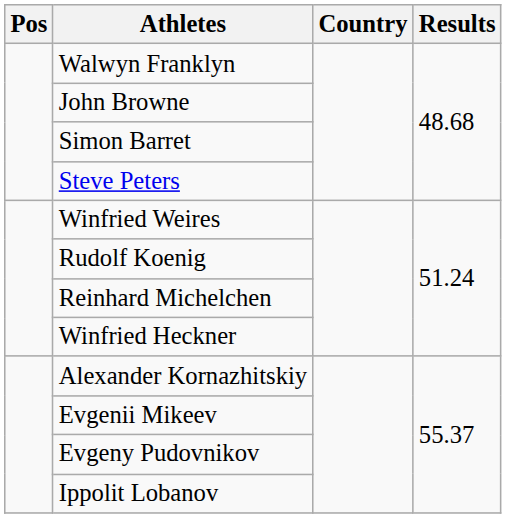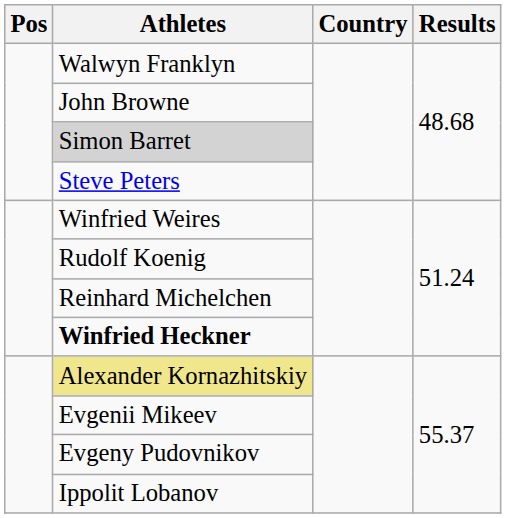(125, 141) no background -> (125, 141) lightgrey background
(148, 336) normal -> (155, 336) bold
(183, 375) no background -> (183, 375) khaki background
